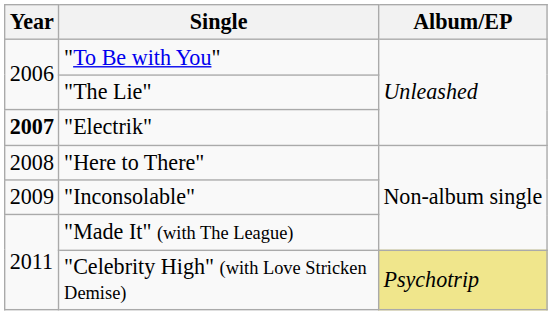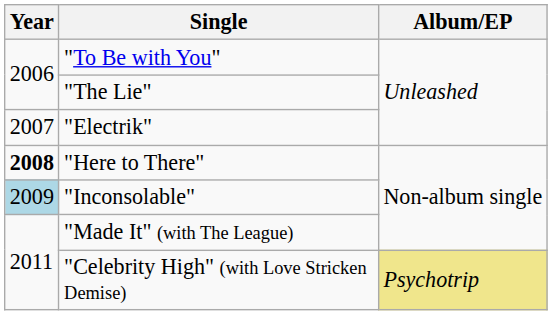(32, 127) bold -> (32, 127) normal
(32, 162) normal -> (32, 162) bold
(32, 197) no background -> (32, 197) lightblue background
